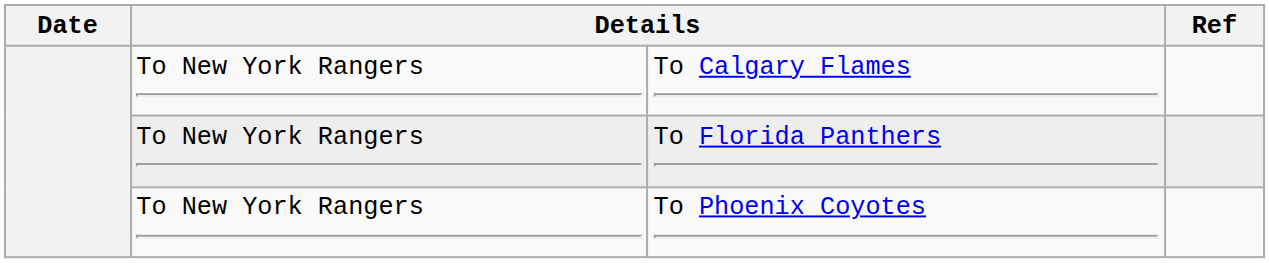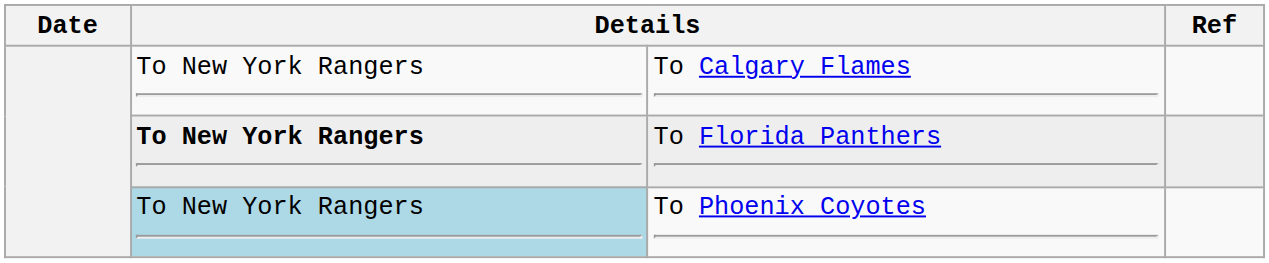(389, 145) normal -> (389, 145) bold
(389, 215) no background -> (389, 215) lightblue background
